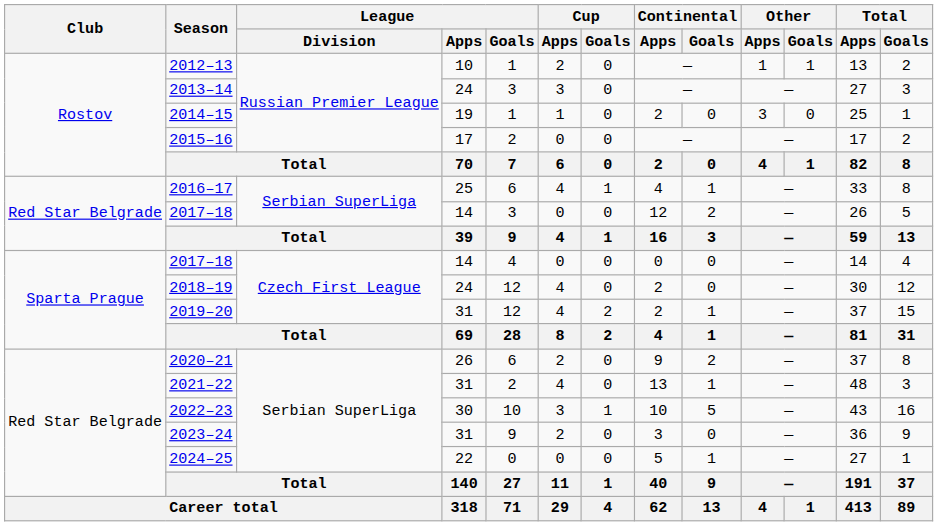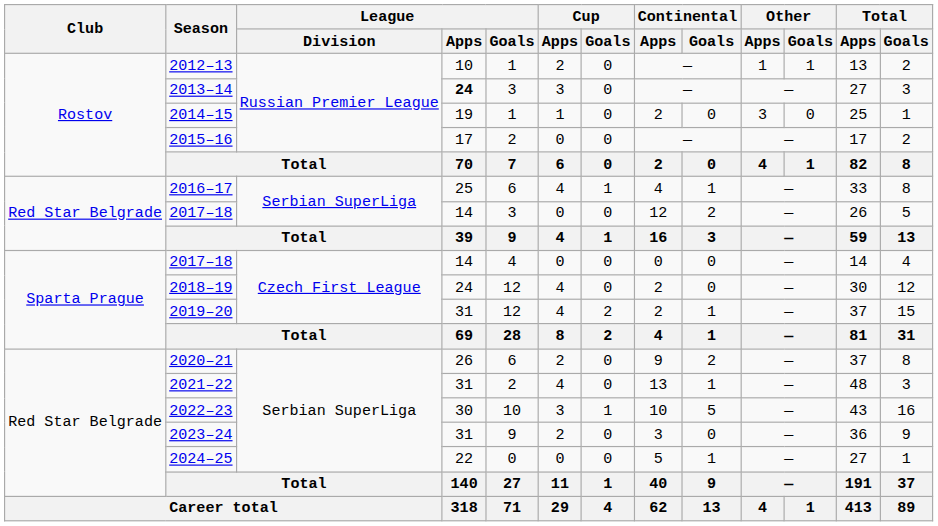(464, 91) normal -> (464, 91) bold
